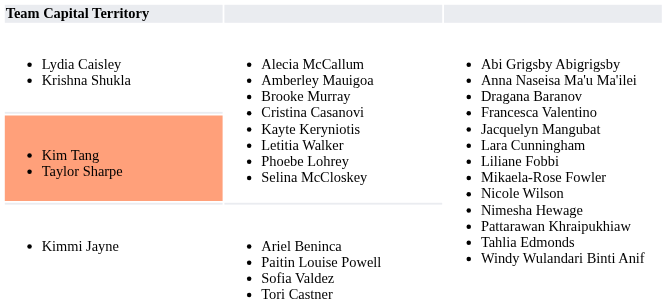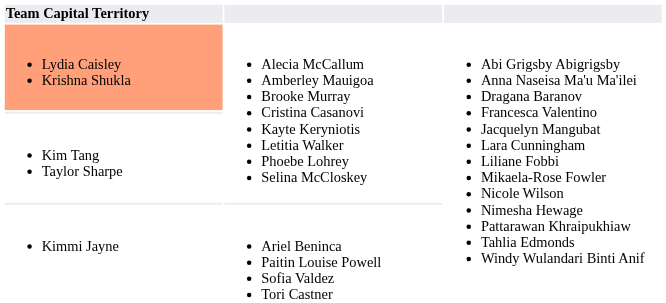(114, 72) no background -> (114, 72) lightsalmon background
(114, 163) lightsalmon background -> (114, 163) no background
